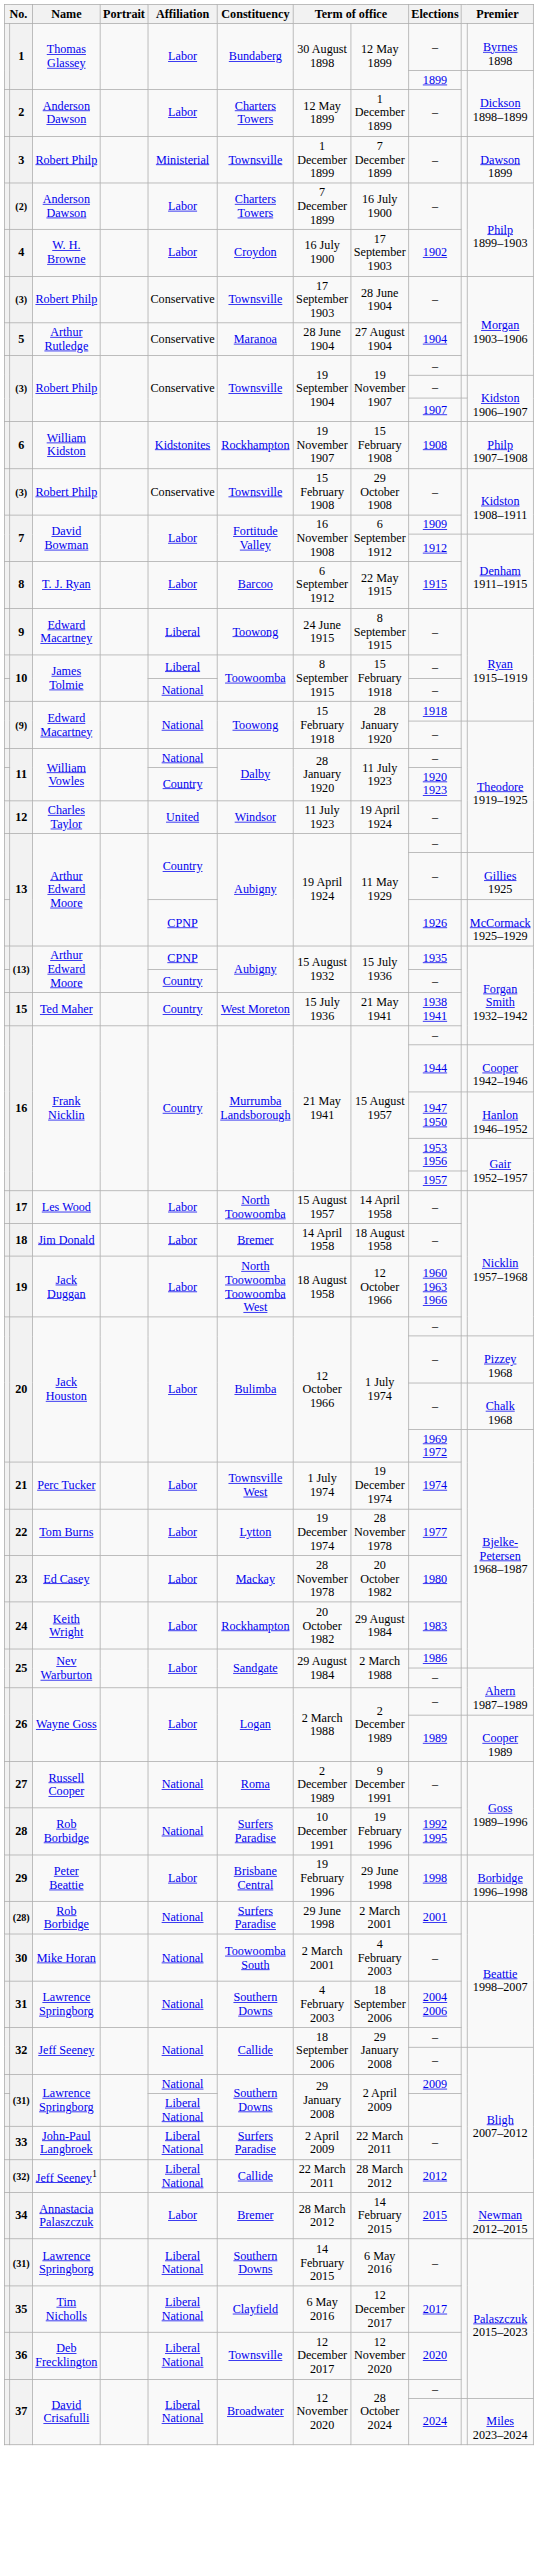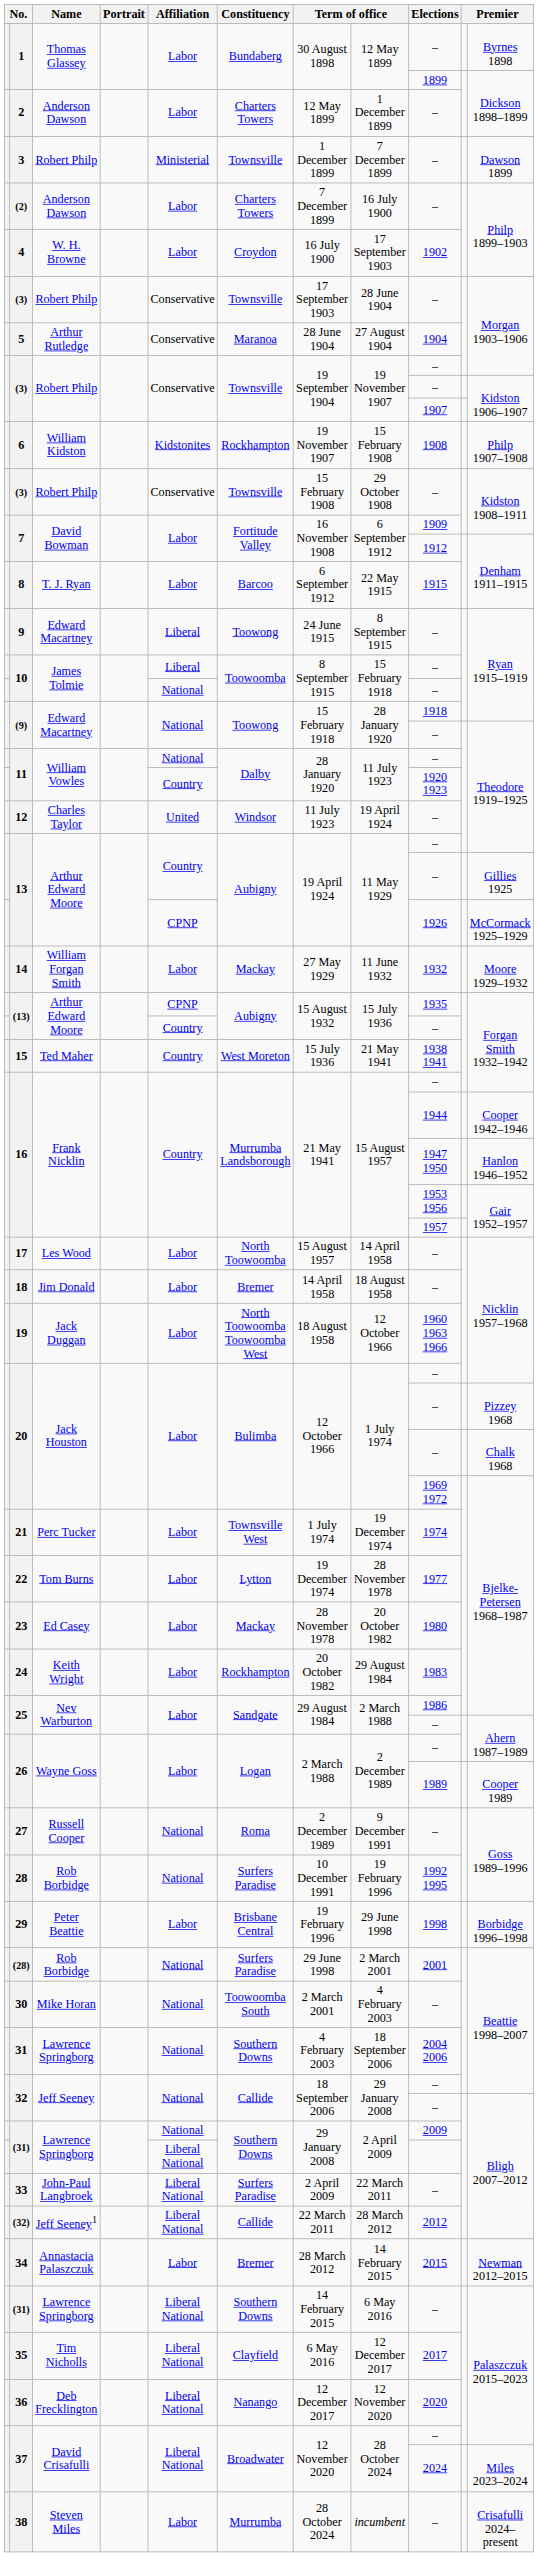+ row: (21, 969)
(255, 2355) Townsville -> (255, 2402) Nanango
+ row: (21, 2521)
